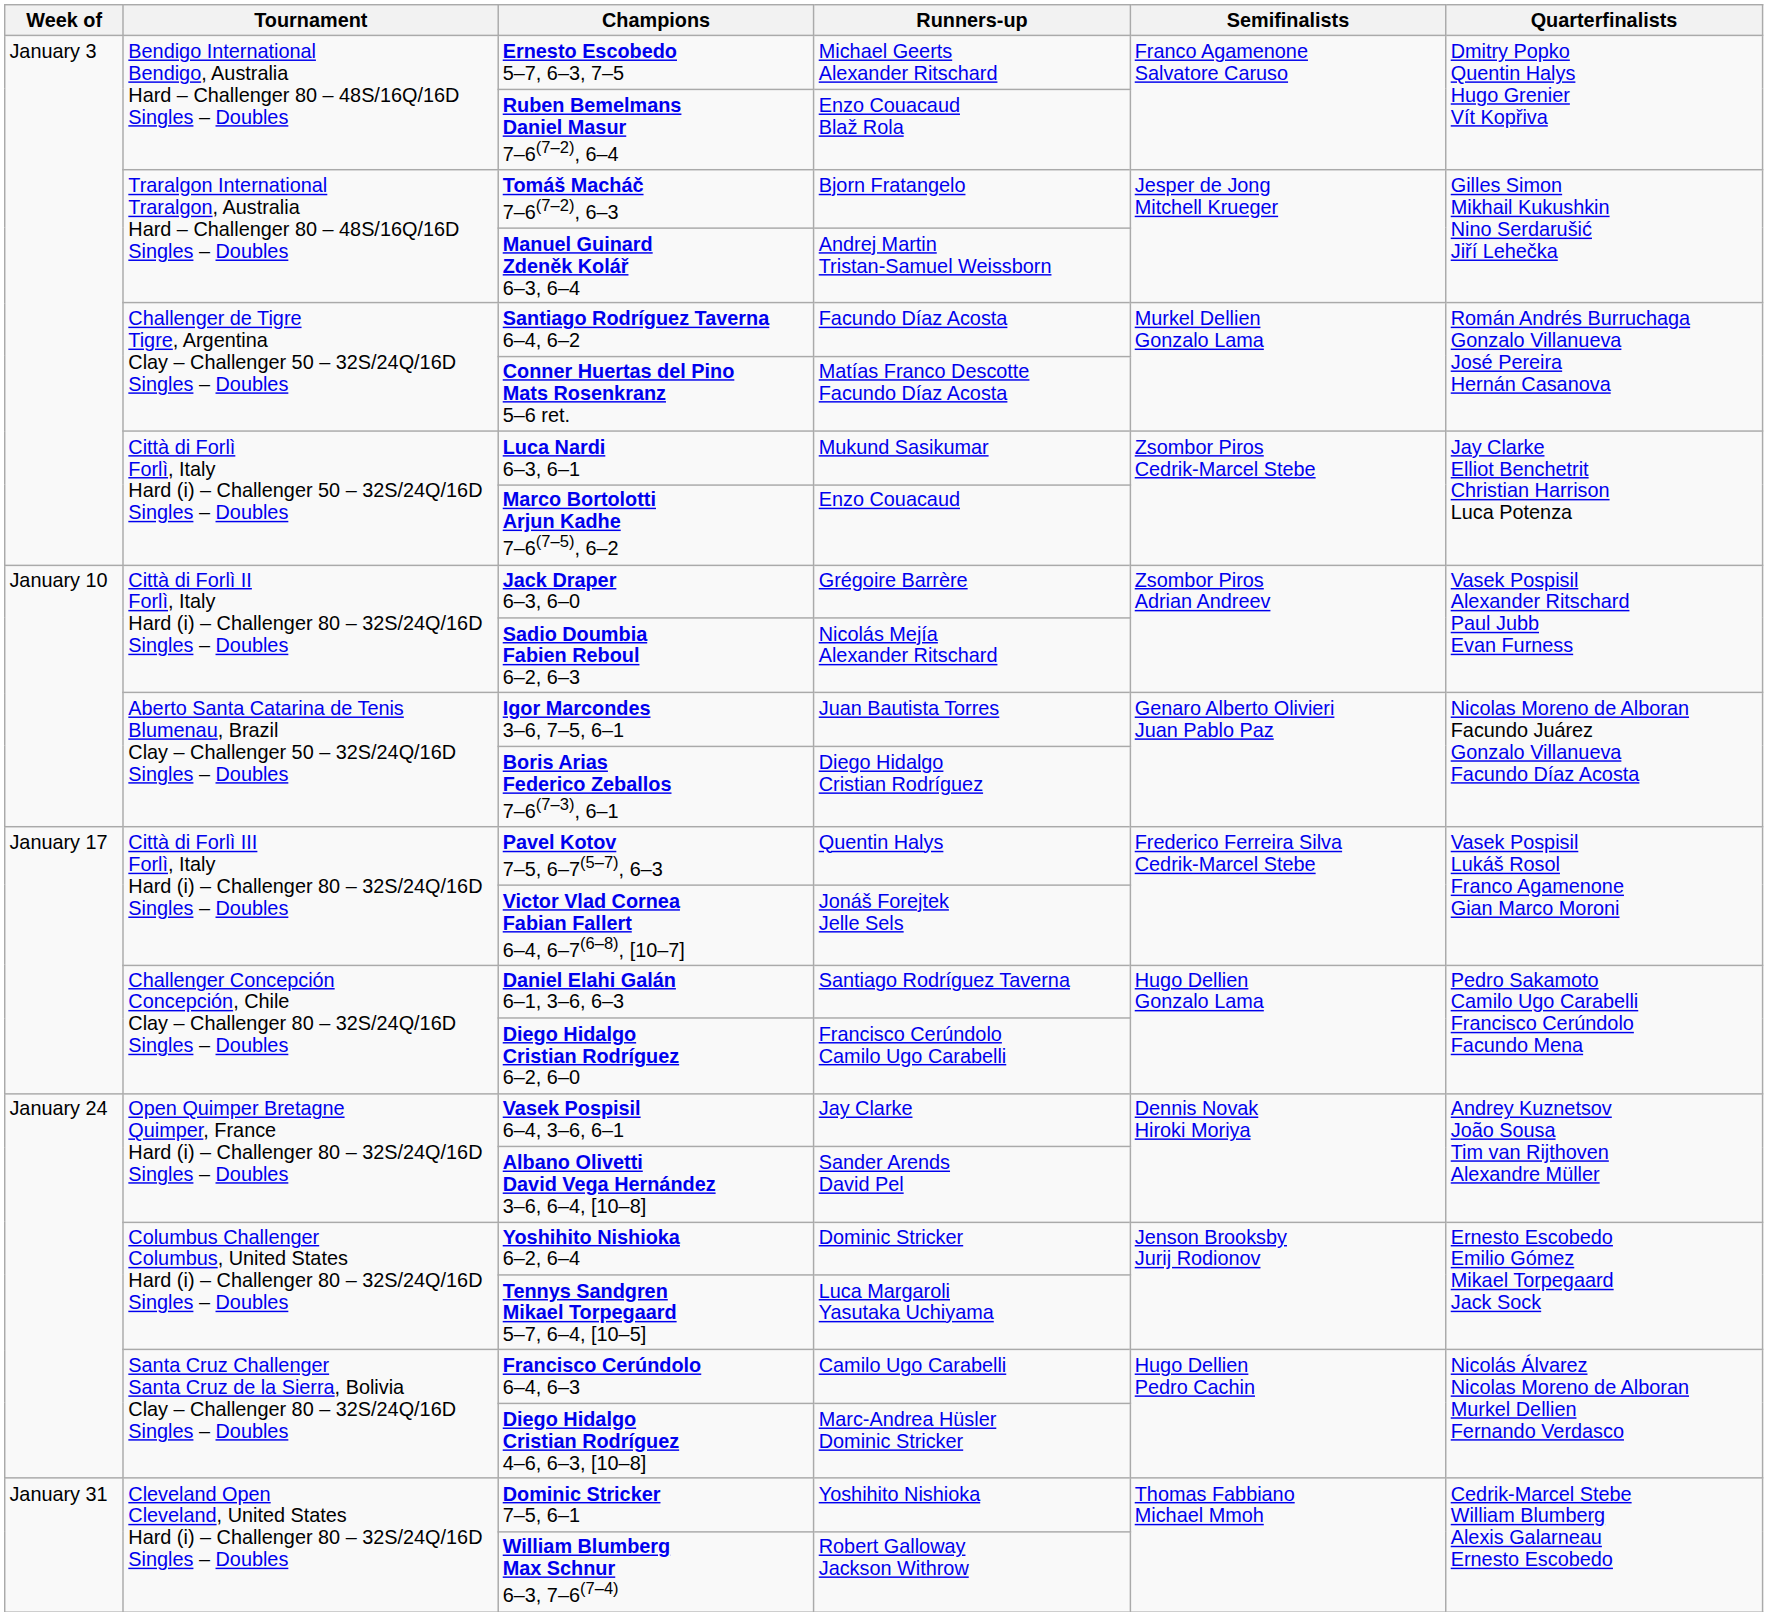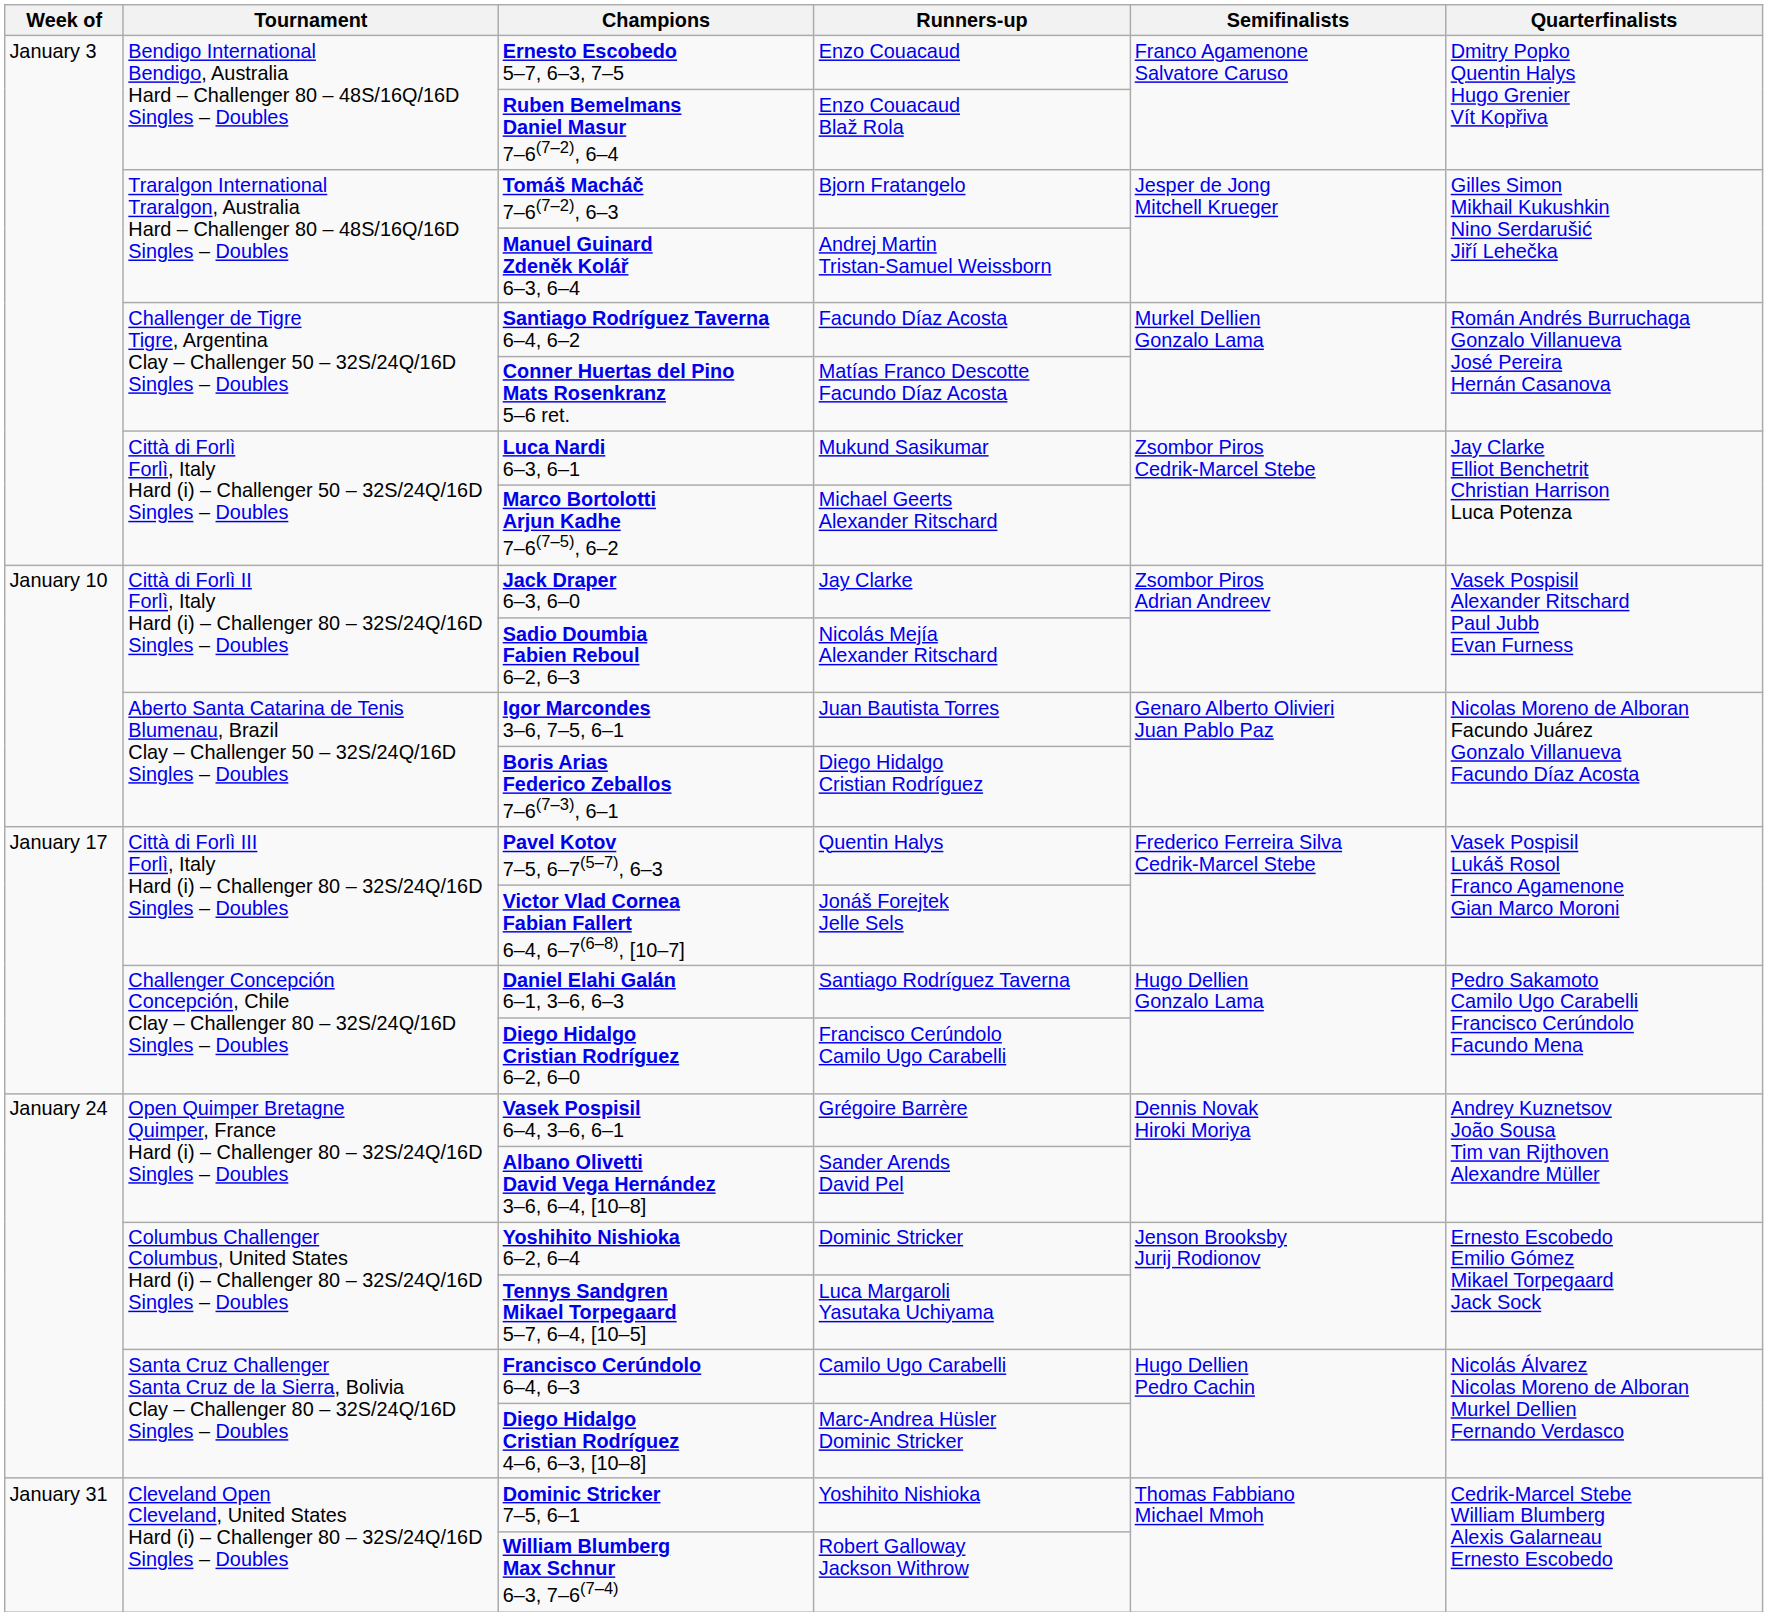(908, 62) Michael Geerts Alexander Ritschard -> (889, 51) Enzo Couacaud
(889, 500) Enzo Couacaud -> (908, 511) Michael Geerts Alexander Ritschard
(893, 580) Grégoire Barrère -> (866, 580) Jay Clarke
(866, 1109) Jay Clarke -> (893, 1109) Grégoire Barrère
